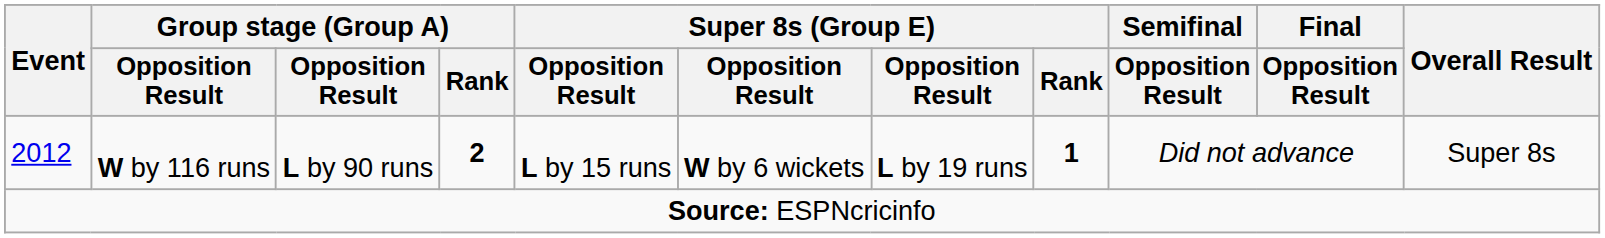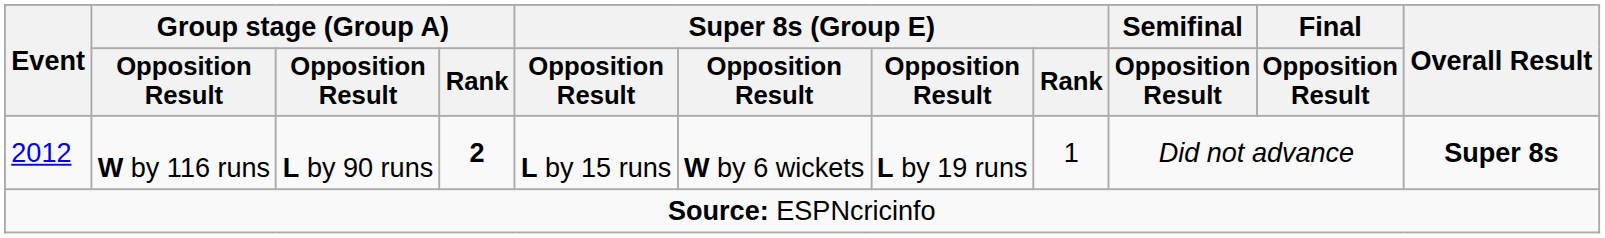(1071, 153) bold -> (1071, 153) normal
(1501, 153) normal -> (1501, 153) bold
